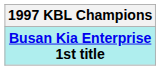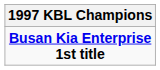(80, 45) paleturquoise background -> (80, 45) no background
